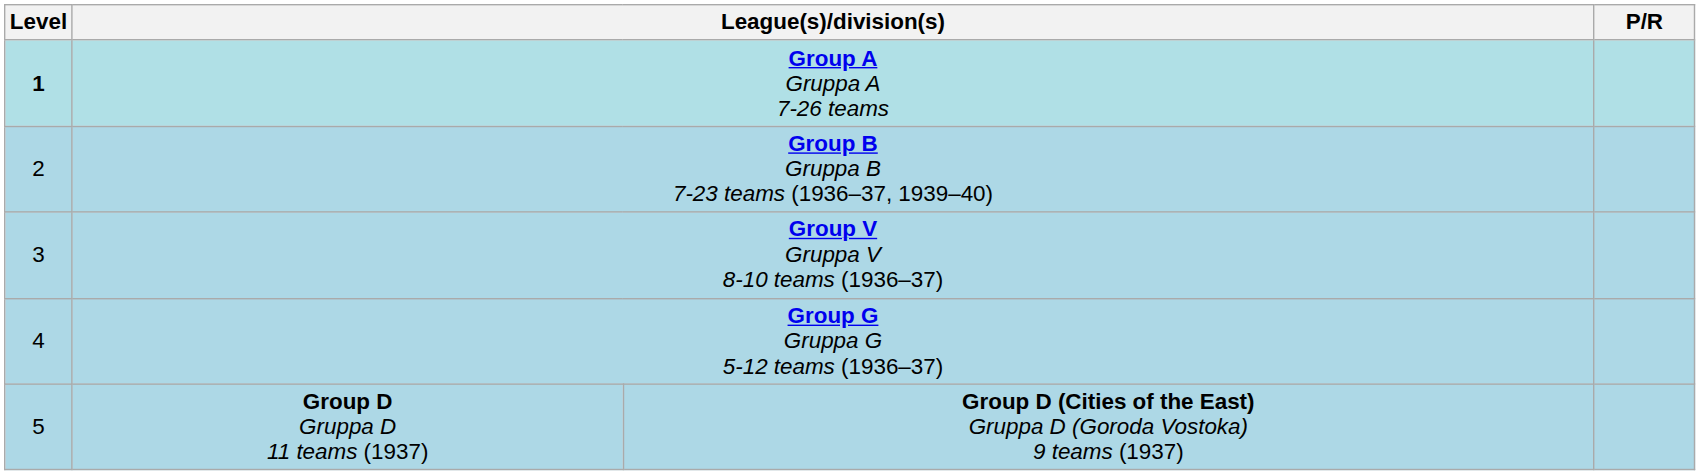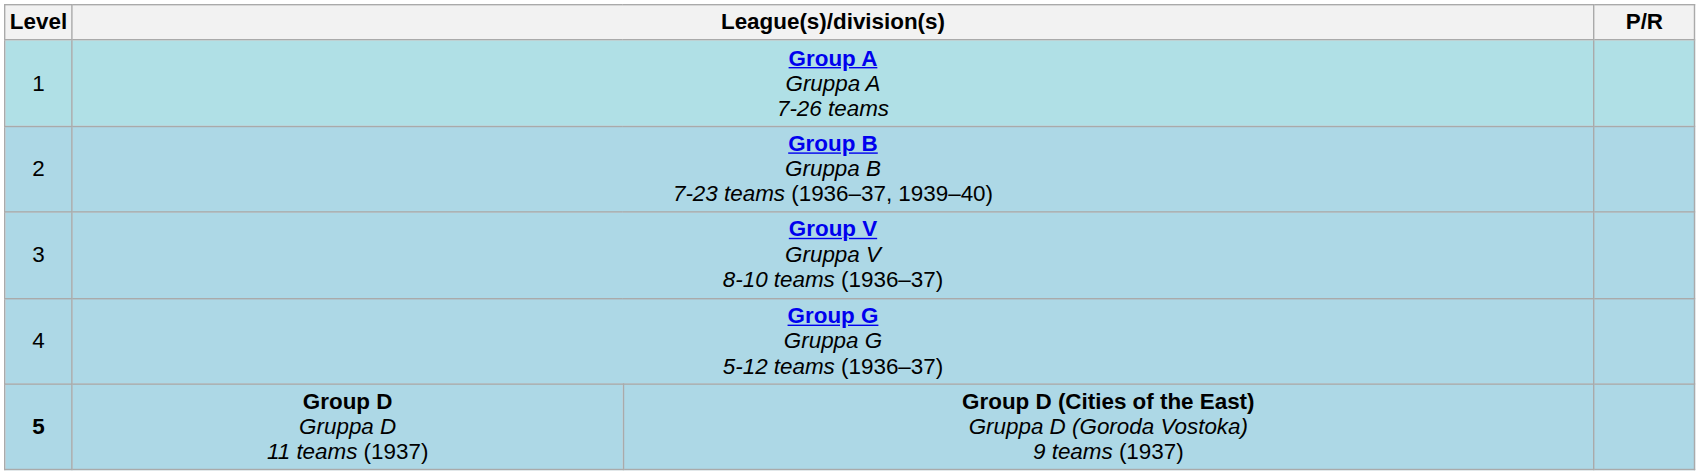(38, 82) bold -> (38, 82) normal
(38, 426) normal -> (38, 426) bold
